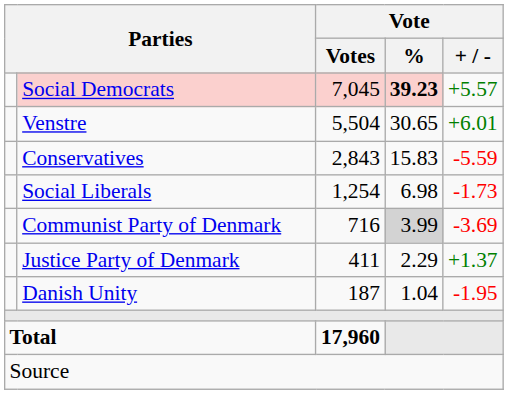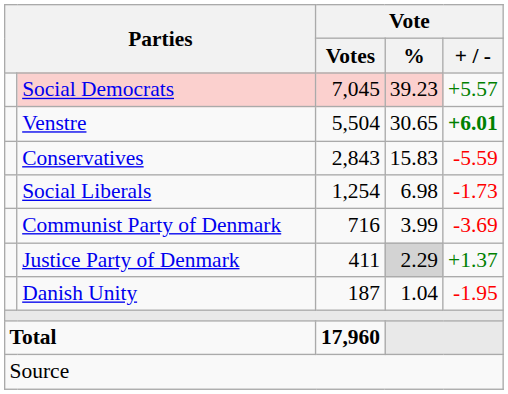(414, 89) bold -> (414, 89) normal
(473, 123) normal -> (473, 123) bold
(419, 225) lightgrey background -> (419, 225) no background
(419, 259) no background -> (419, 259) lightgrey background
